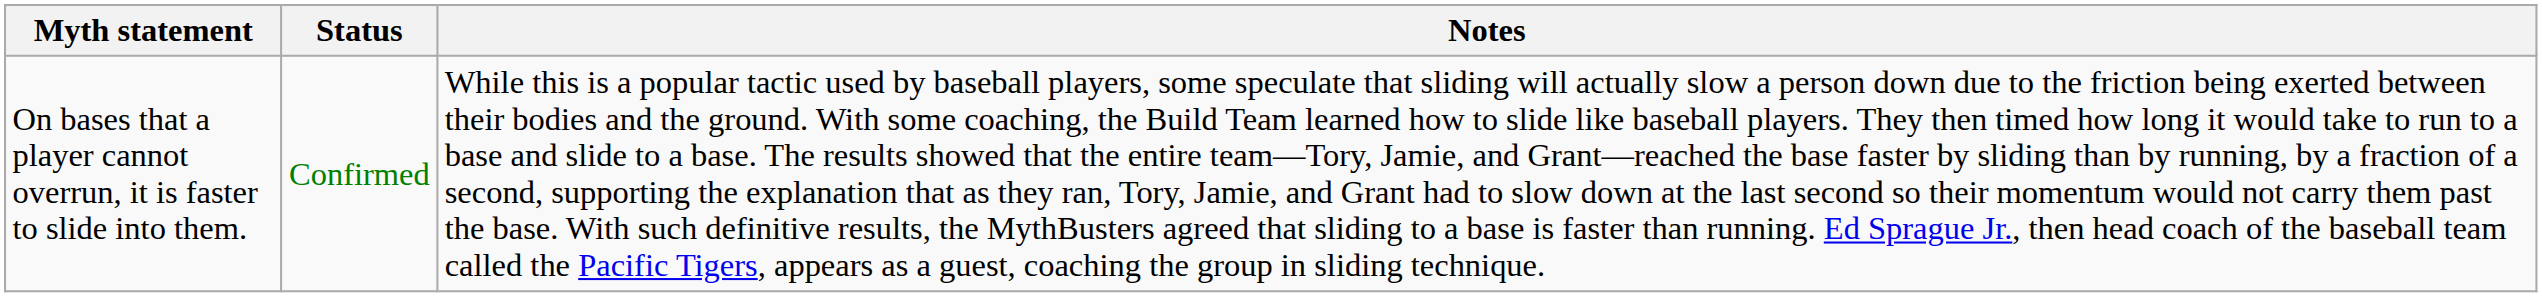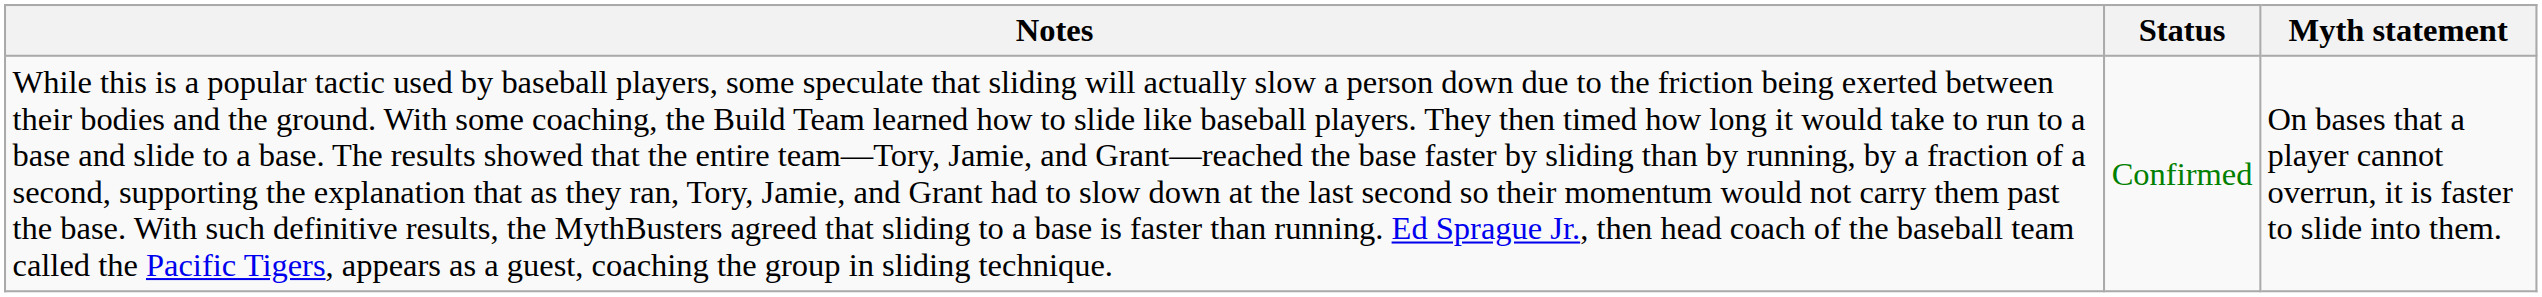columns swapped: (143, 30) <-> (1487, 30)
